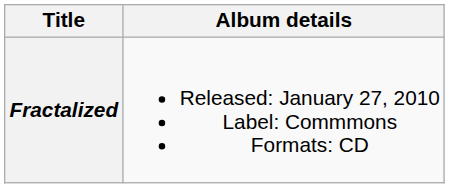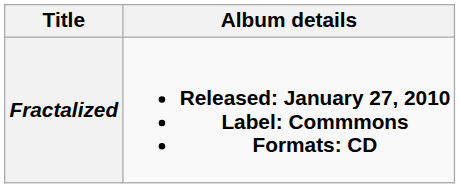(284, 122) normal -> (289, 122) bold
